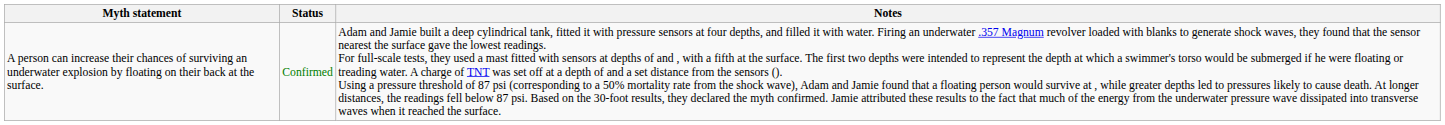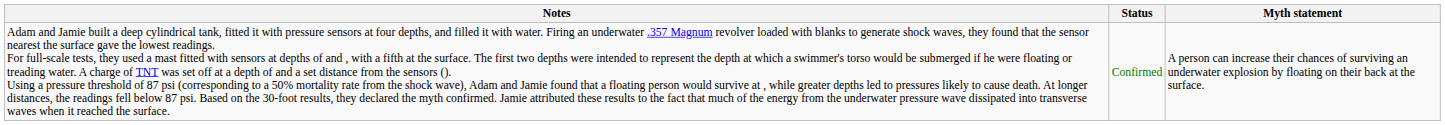columns swapped: (142, 13) <-> (888, 13)
